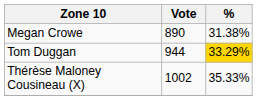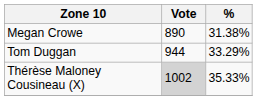(229, 52) gold background -> (229, 52) no background
(178, 78) no background -> (178, 78) lightgrey background
